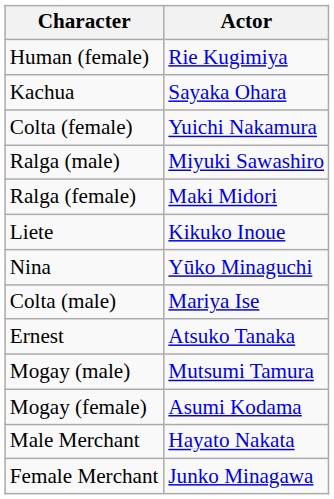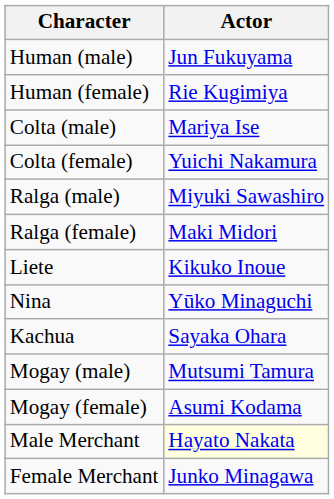+ row: (71, 57)
rows swapped: (63, 301) <-> (42, 92)
- row: (37, 336)
(232, 441) no background -> (232, 441) lightyellow background
